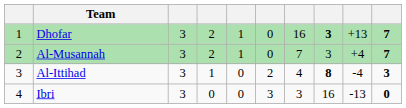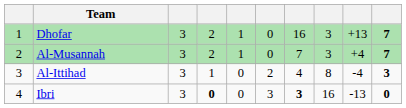(328, 34) bold -> (328, 34) normal
(328, 73) bold -> (328, 73) normal
(212, 93) normal -> (212, 93) bold
(299, 93) normal -> (299, 93) bold
